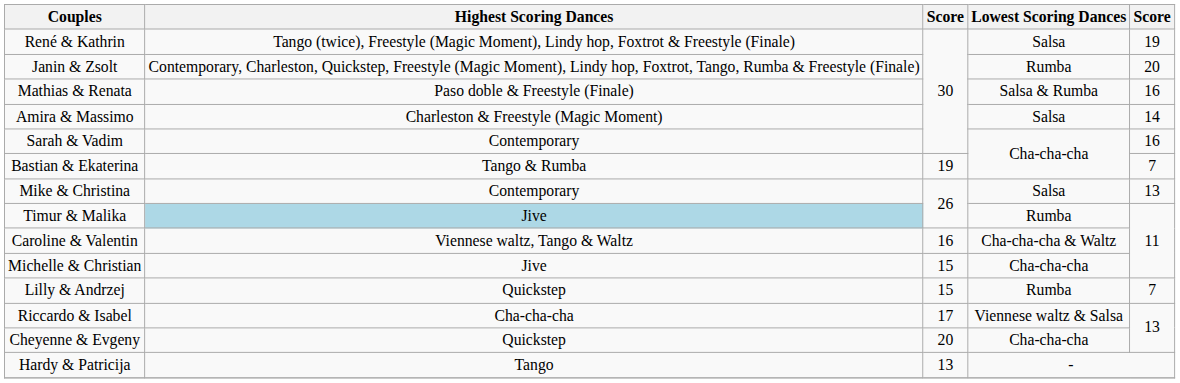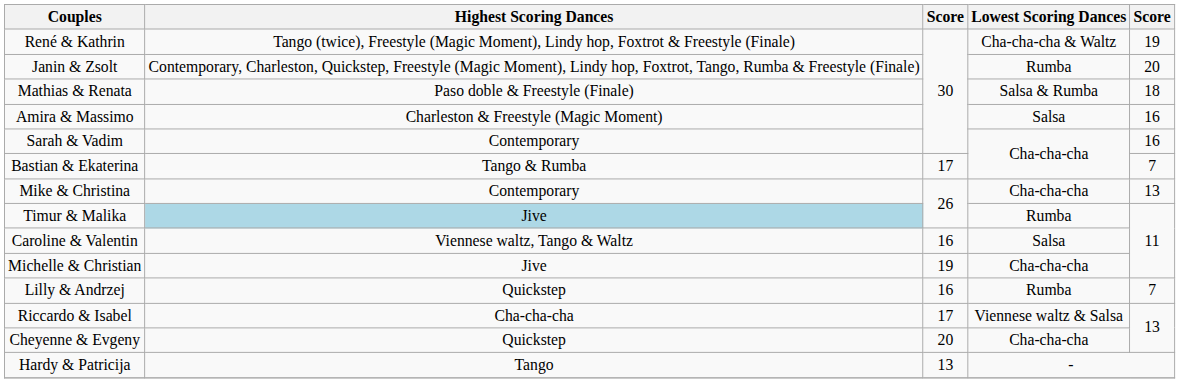(1049, 41) Salsa -> (1049, 41) Cha-cha-cha & Waltz
(1152, 91) 16 -> (1152, 91) 18
(1152, 116) 14 -> (1152, 116) 16
(945, 166) 19 -> (945, 166) 17
(1049, 191) Salsa -> (1049, 191) Cha-cha-cha
(1049, 240) Cha-cha-cha & Waltz -> (1049, 240) Salsa
(945, 265) 15 -> (945, 265) 19
(945, 290) 15 -> (945, 290) 16
